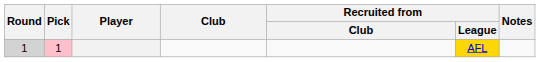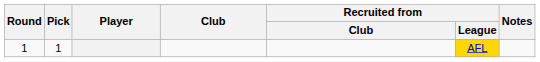(24, 48) lightgrey background -> (24, 48) no background
(58, 48) pink background -> (58, 48) no background
